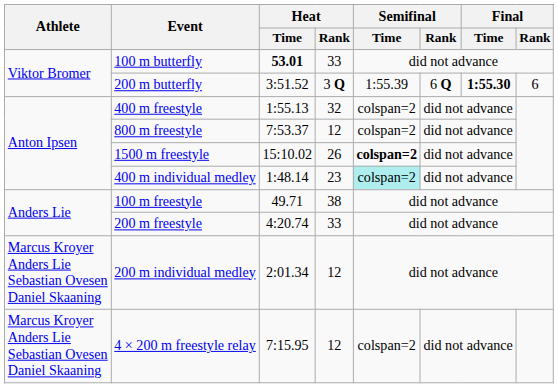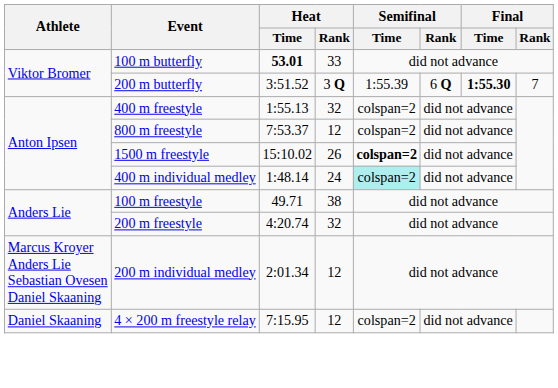(535, 85) 6 -> (535, 85) 7
(334, 178) 23 -> (334, 178) 24
(334, 224) 33 -> (334, 224) 32
(58, 346) Marcus Kroyer Anders Lie Sebastian Ovesen Daniel Skaaning -> (55, 321) Daniel Skaaning
